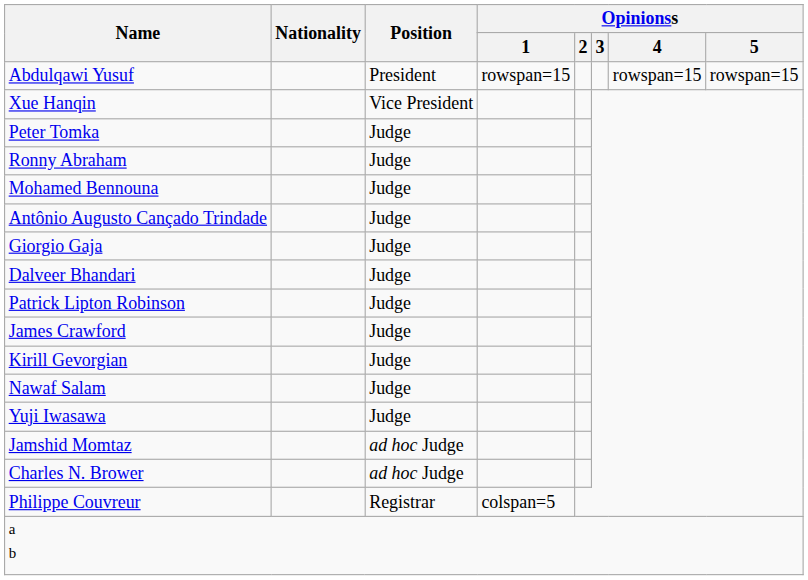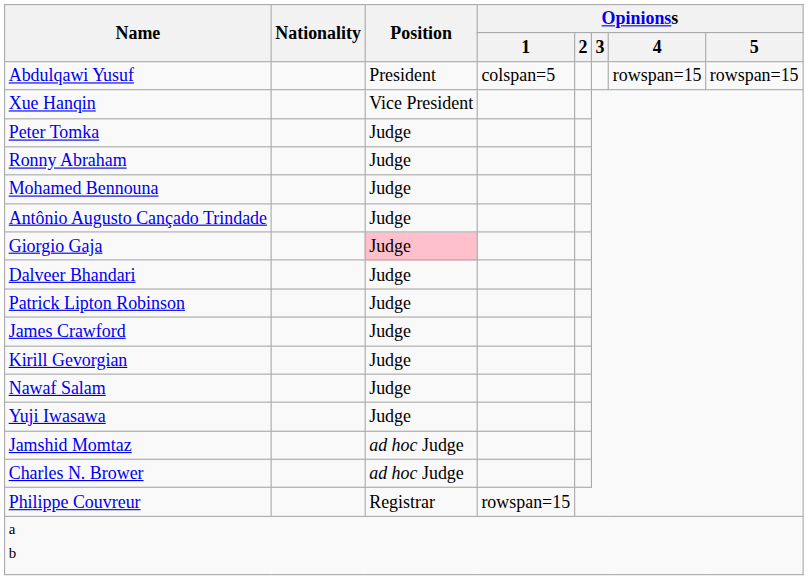(526, 75) rowspan=15 -> (518, 75) colspan=5
(390, 246) no background -> (390, 246) pink background
(518, 501) colspan=5 -> (526, 501) rowspan=15
